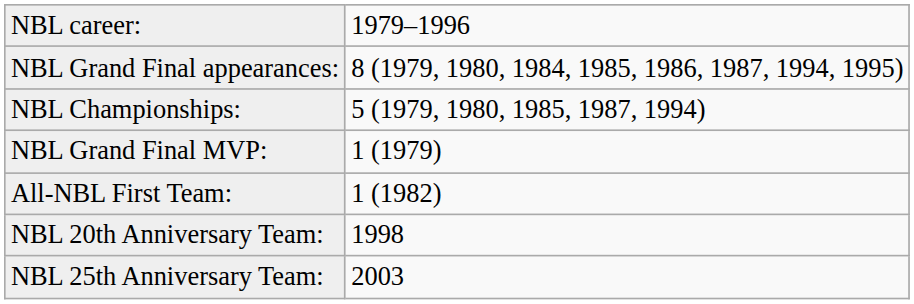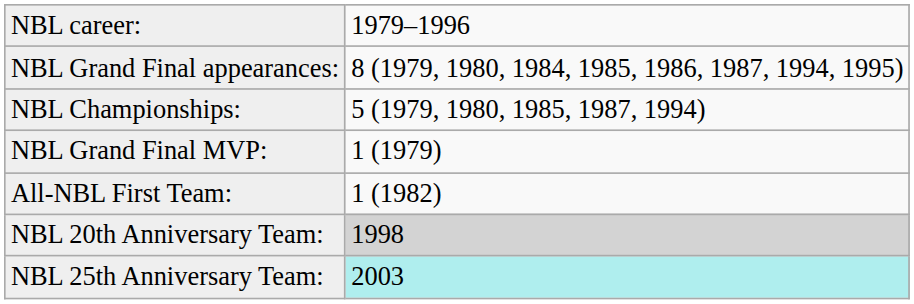(378, 234) no background -> (378, 234) lightgrey background
(378, 276) no background -> (378, 276) paleturquoise background
